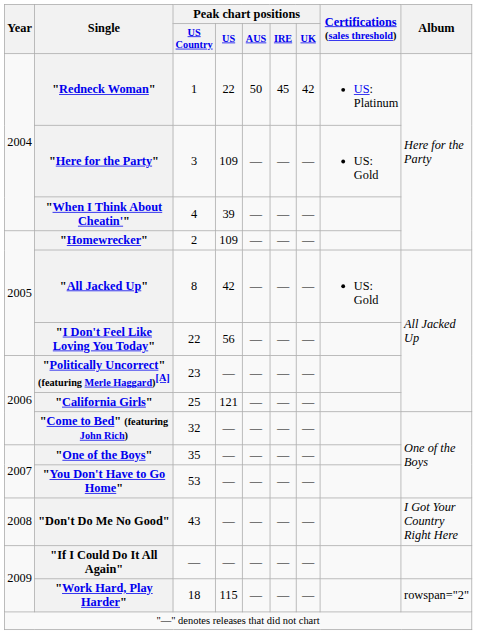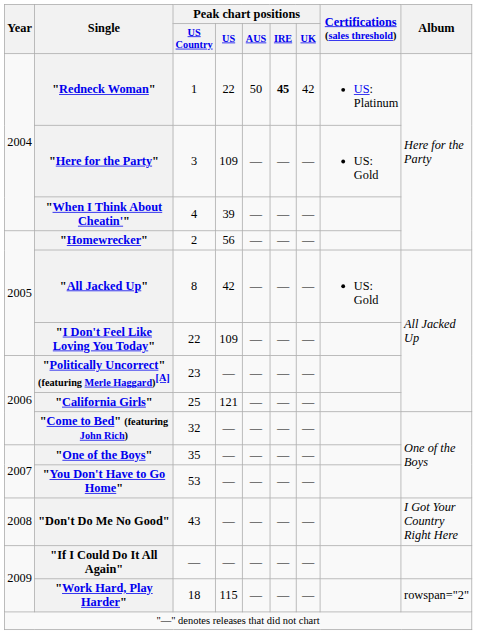(283, 89) normal -> (283, 89) bold
(229, 240) 109 -> (229, 240) 56
(229, 338) 56 -> (229, 338) 109
